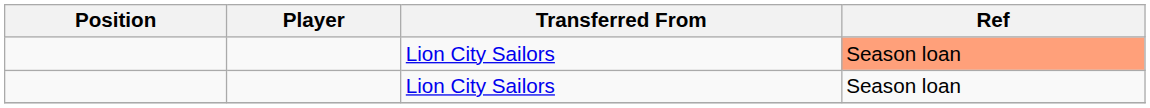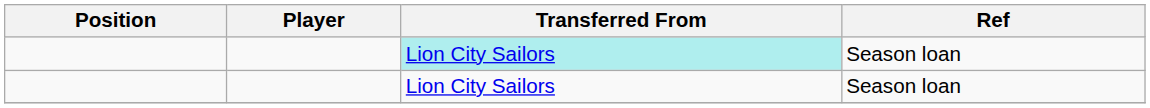(480, 53) no background -> (480, 53) paleturquoise background
(904, 53) lightsalmon background -> (904, 53) no background
